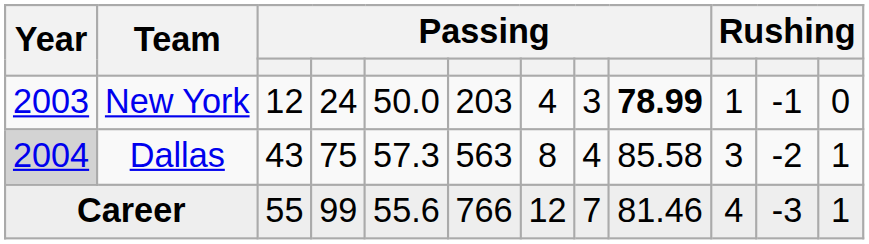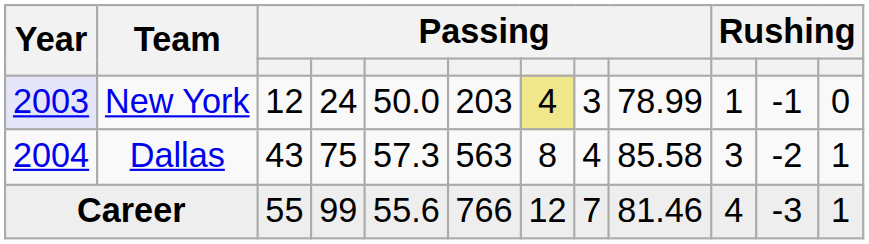(51, 101) no background -> (51, 101) lavender background
(547, 101) no background -> (547, 101) khaki background
(660, 101) bold -> (660, 101) normal
(51, 156) lightgrey background -> (51, 156) no background
